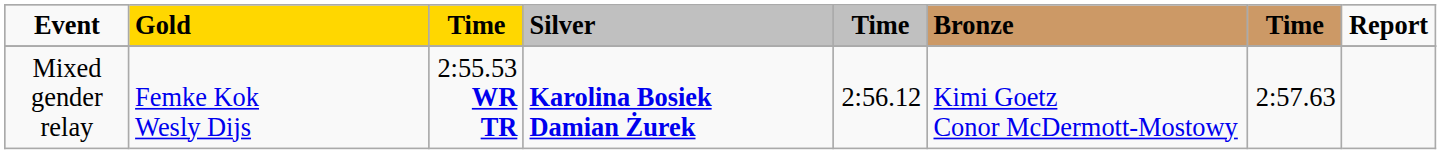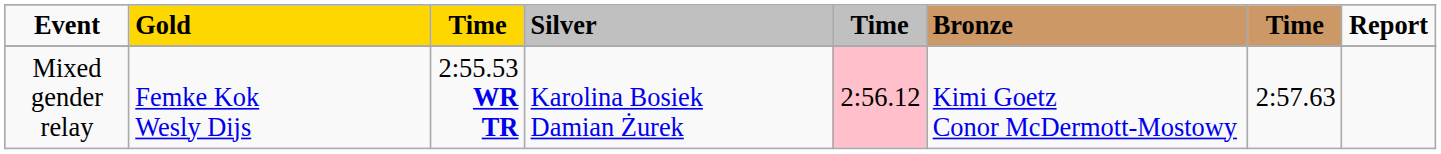(621, 111) bold -> (617, 111) normal
(881, 97) no background -> (881, 97) pink background
